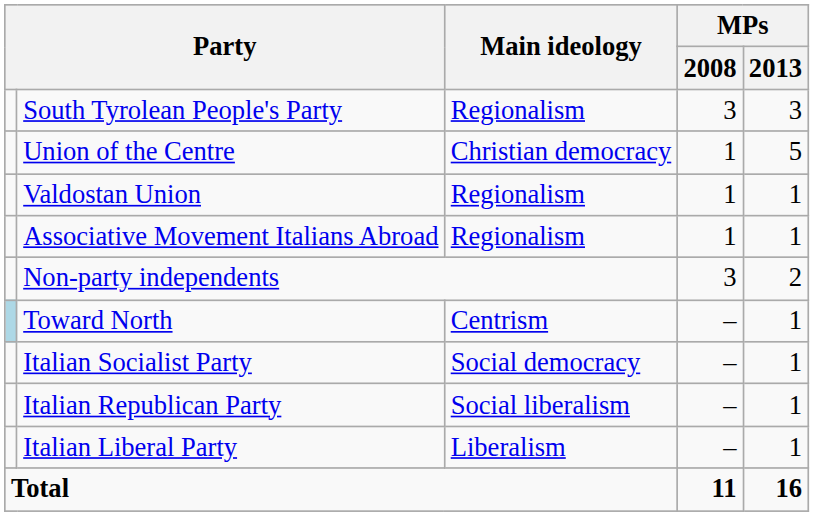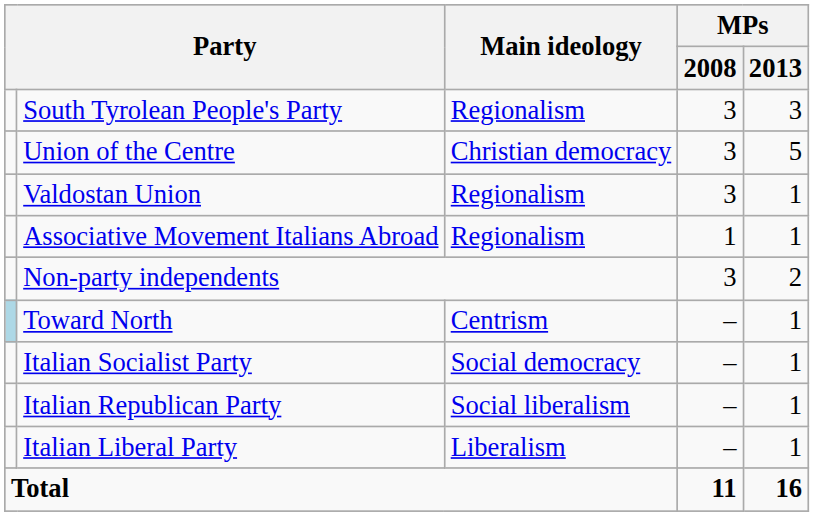(730, 151) 1 -> (730, 151) 3
(730, 194) 1 -> (730, 194) 3
